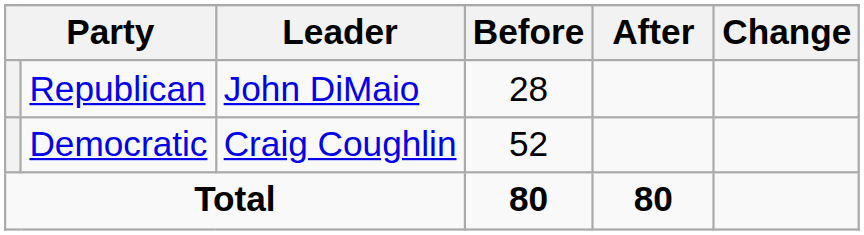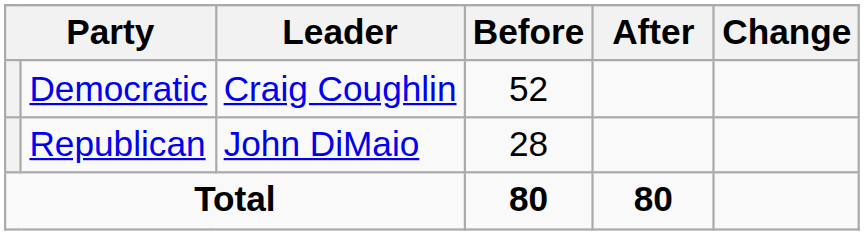rows swapped: (118, 144) <-> (118, 88)
